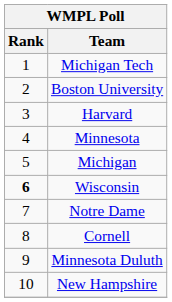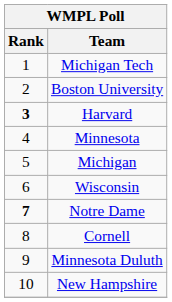(26, 114) normal -> (26, 114) bold
(26, 187) bold -> (26, 187) normal
(26, 211) normal -> (26, 211) bold
